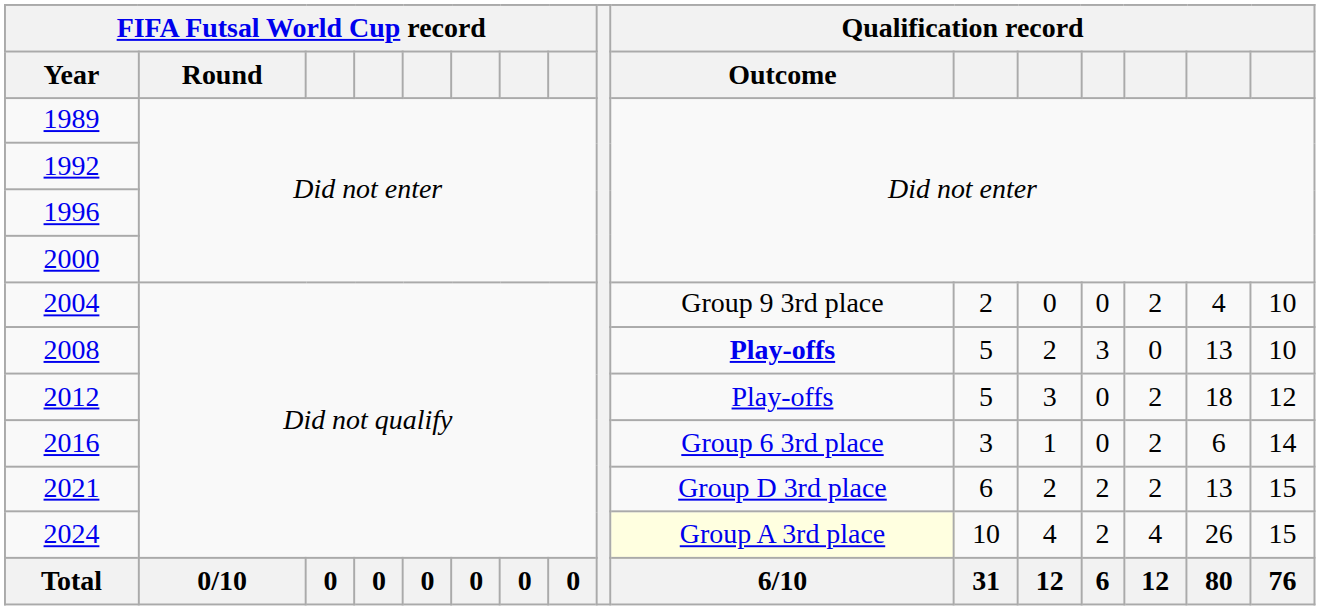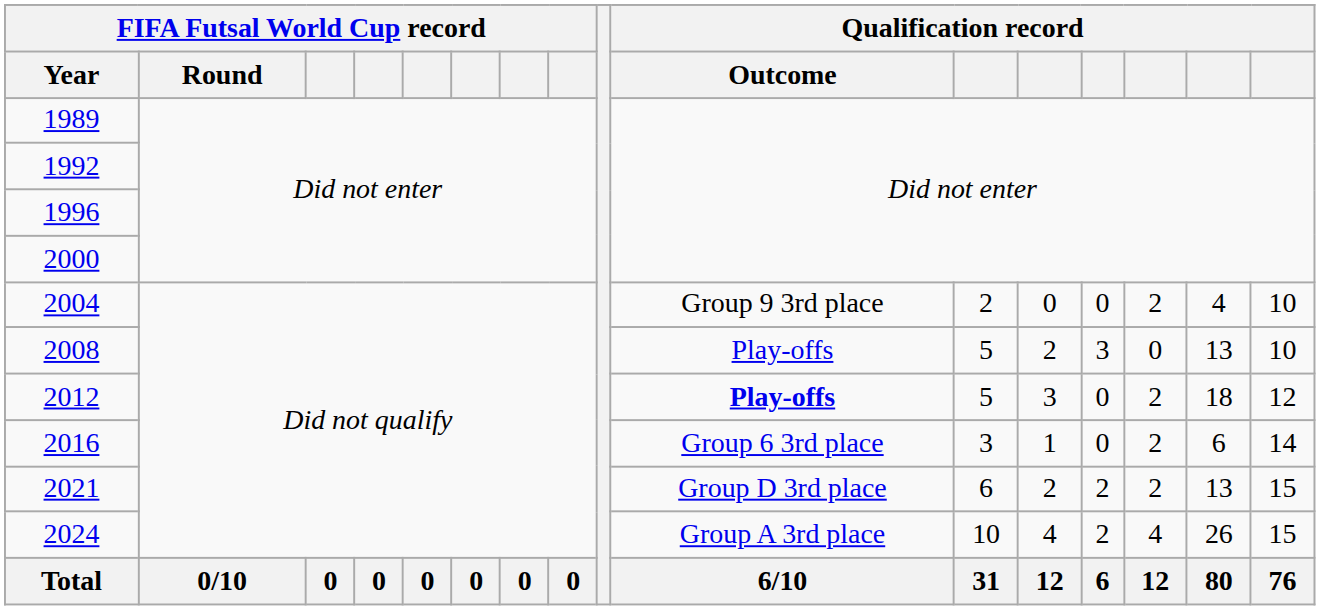(782, 350) bold -> (782, 350) normal
(782, 396) normal -> (782, 396) bold
(782, 534) lightyellow background -> (782, 534) no background
